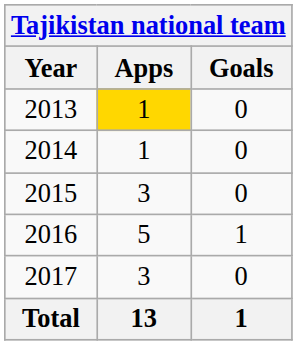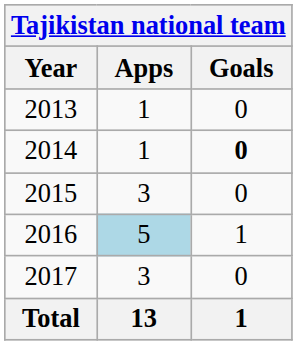(144, 109) gold background -> (144, 109) no background
(241, 151) normal -> (241, 151) bold
(144, 234) no background -> (144, 234) lightblue background
